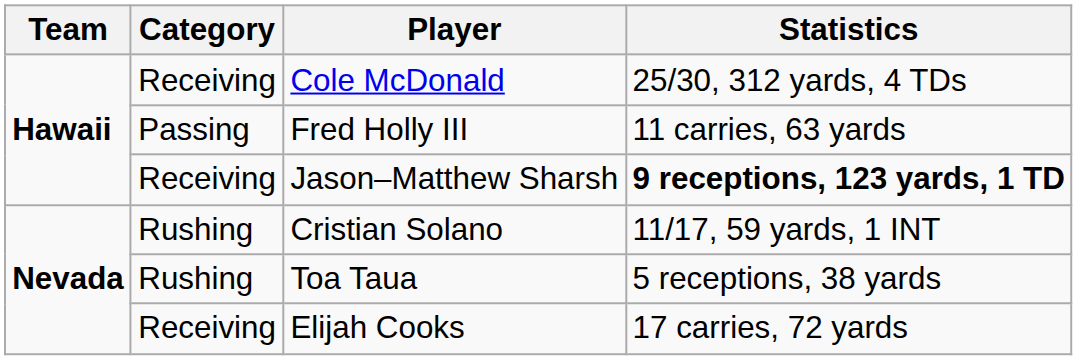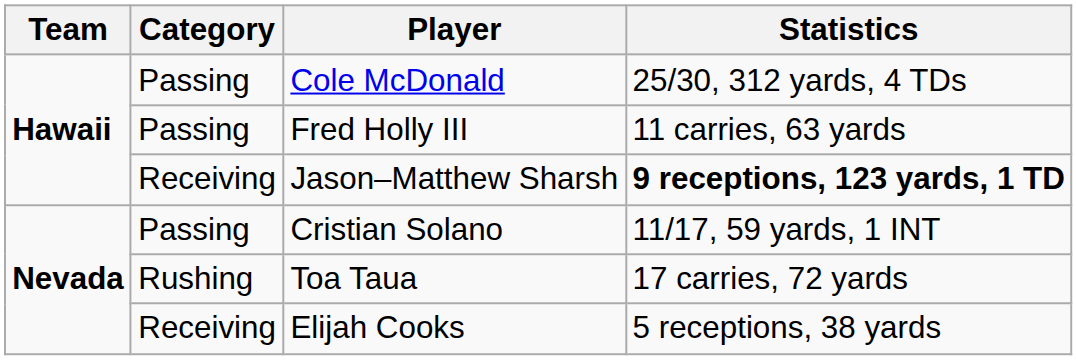(207, 79) Receiving -> (194, 79) Passing
(196, 228) Rushing -> (194, 228) Passing
(787, 278) 5 receptions, 38 yards -> (770, 278) 17 carries, 72 yards
(770, 328) 17 carries, 72 yards -> (787, 328) 5 receptions, 38 yards
